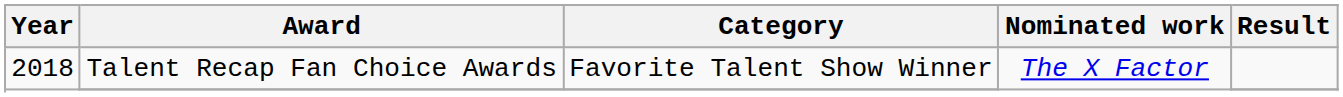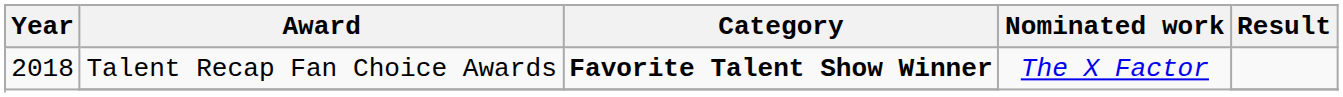(781, 69) normal -> (781, 69) bold
